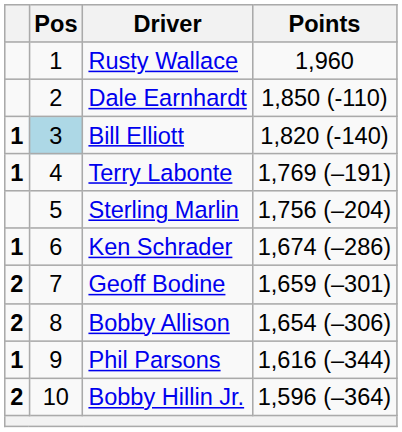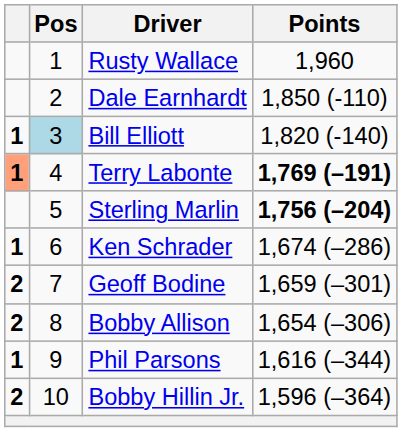(17, 173) no background -> (17, 173) lightsalmon background
(324, 173) normal -> (324, 173) bold
(324, 210) normal -> (324, 210) bold
